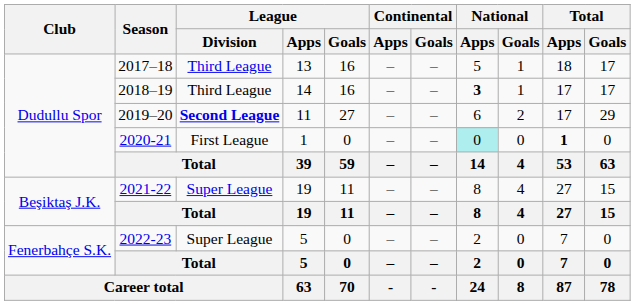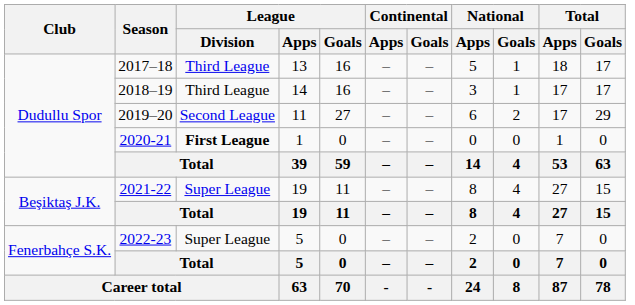(477, 90) bold -> (473, 90) normal
(229, 115) bold -> (227, 115) normal
(229, 139) normal -> (227, 139) bold
(477, 139) paleturquoise background -> (473, 139) no background
(564, 139) bold -> (560, 139) normal
